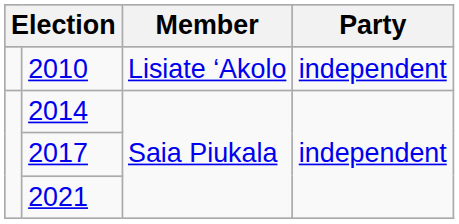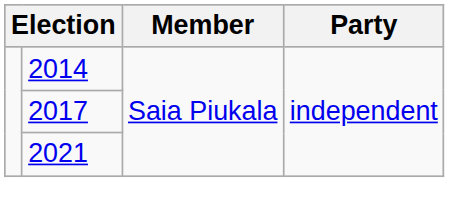- row: (58, 68)
